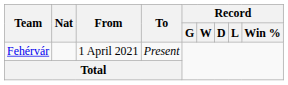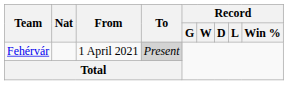(162, 51) no background -> (162, 51) lightgrey background
